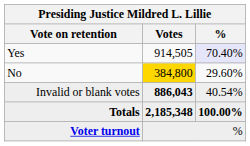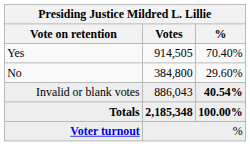(224, 53) lavender background -> (224, 53) no background
(173, 73) gold background -> (173, 73) no background
(173, 92) bold -> (173, 92) normal
(224, 92) normal -> (223, 92) bold
